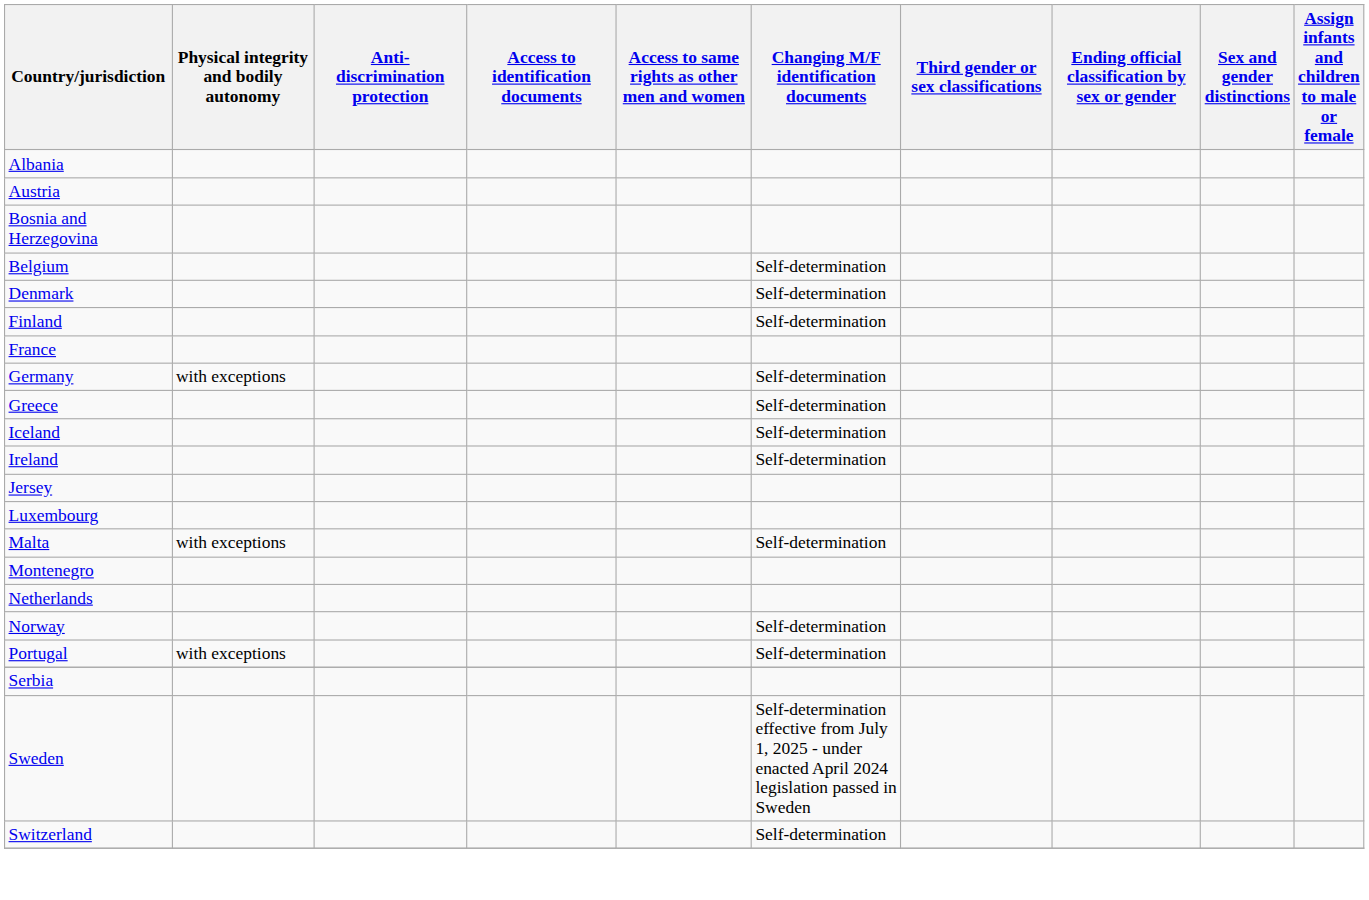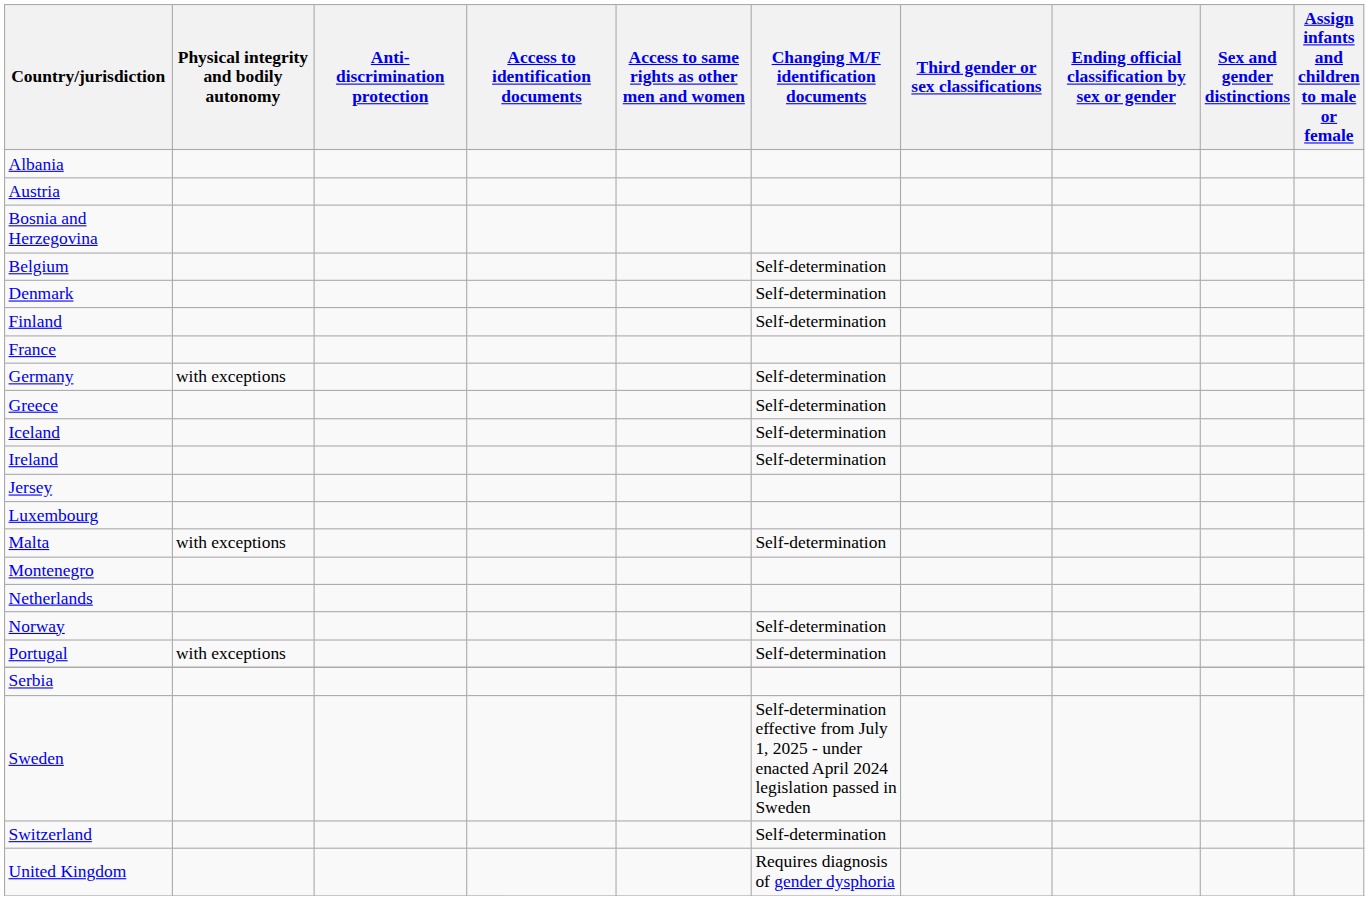+ row: (67, 872)
